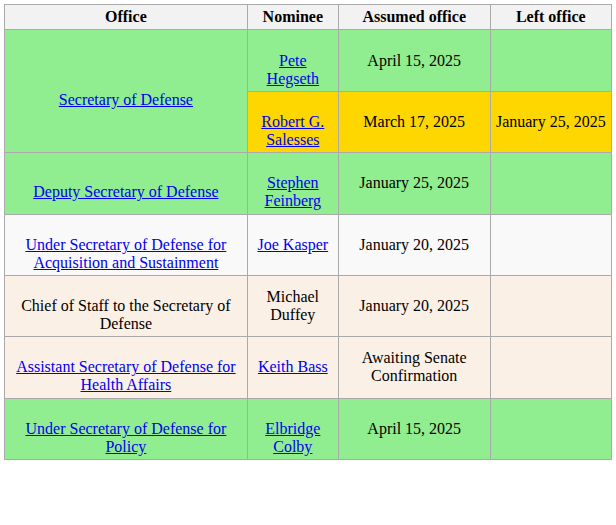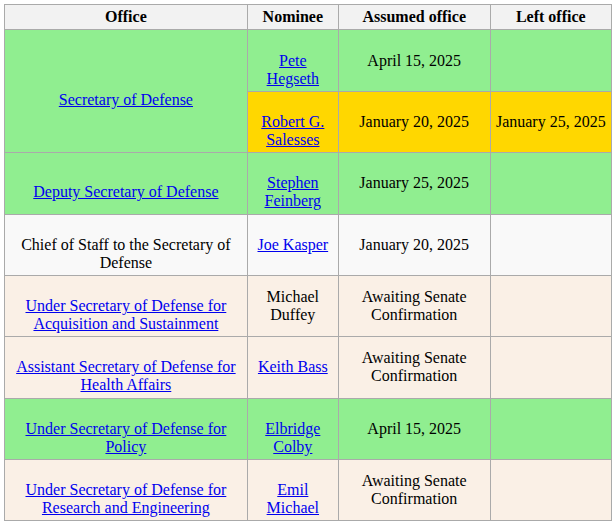(414, 121) March 17, 2025 -> (414, 121) January 20, 2025
(126, 253) Under Secretary of Defense for Acquisition and Sustainment -> (126, 253) Chief of Staff to the Secretary of Defense
(126, 315) Chief of Staff to the Secretary of Defense -> (126, 315) Under Secretary of Defense for Acquisition and Sustainment
(414, 306) January 20, 2025 -> (414, 306) Awaiting Senate Confirmation
+ row: (293, 499)
